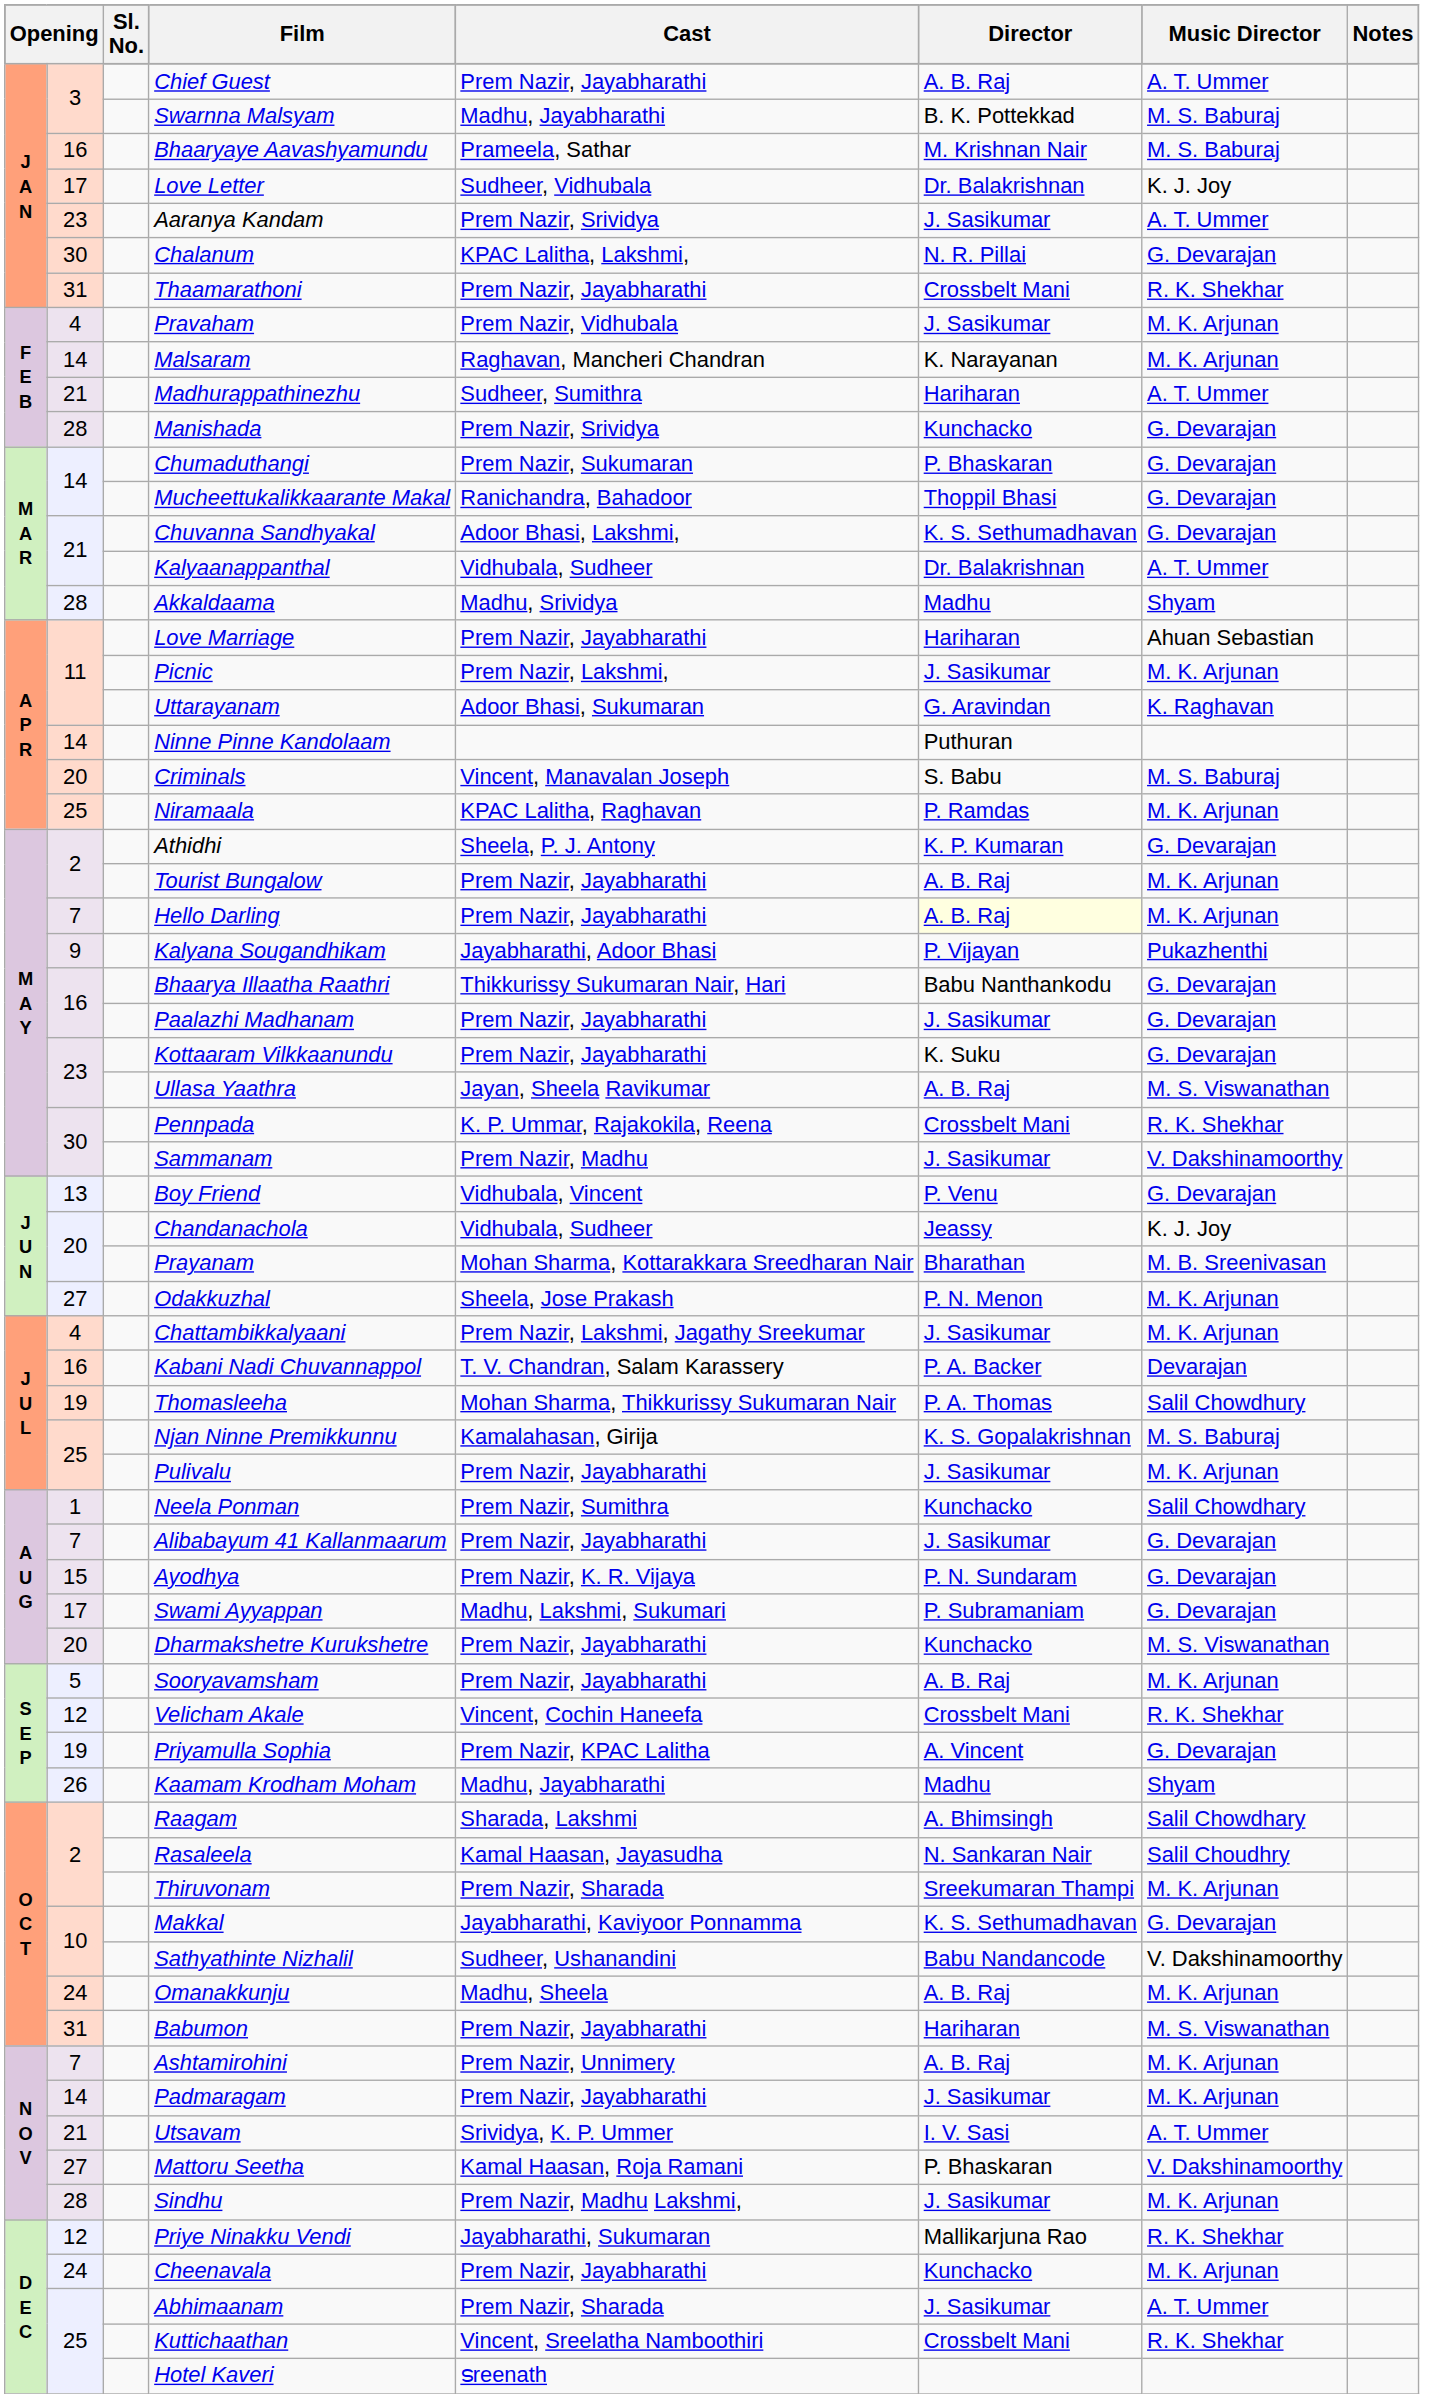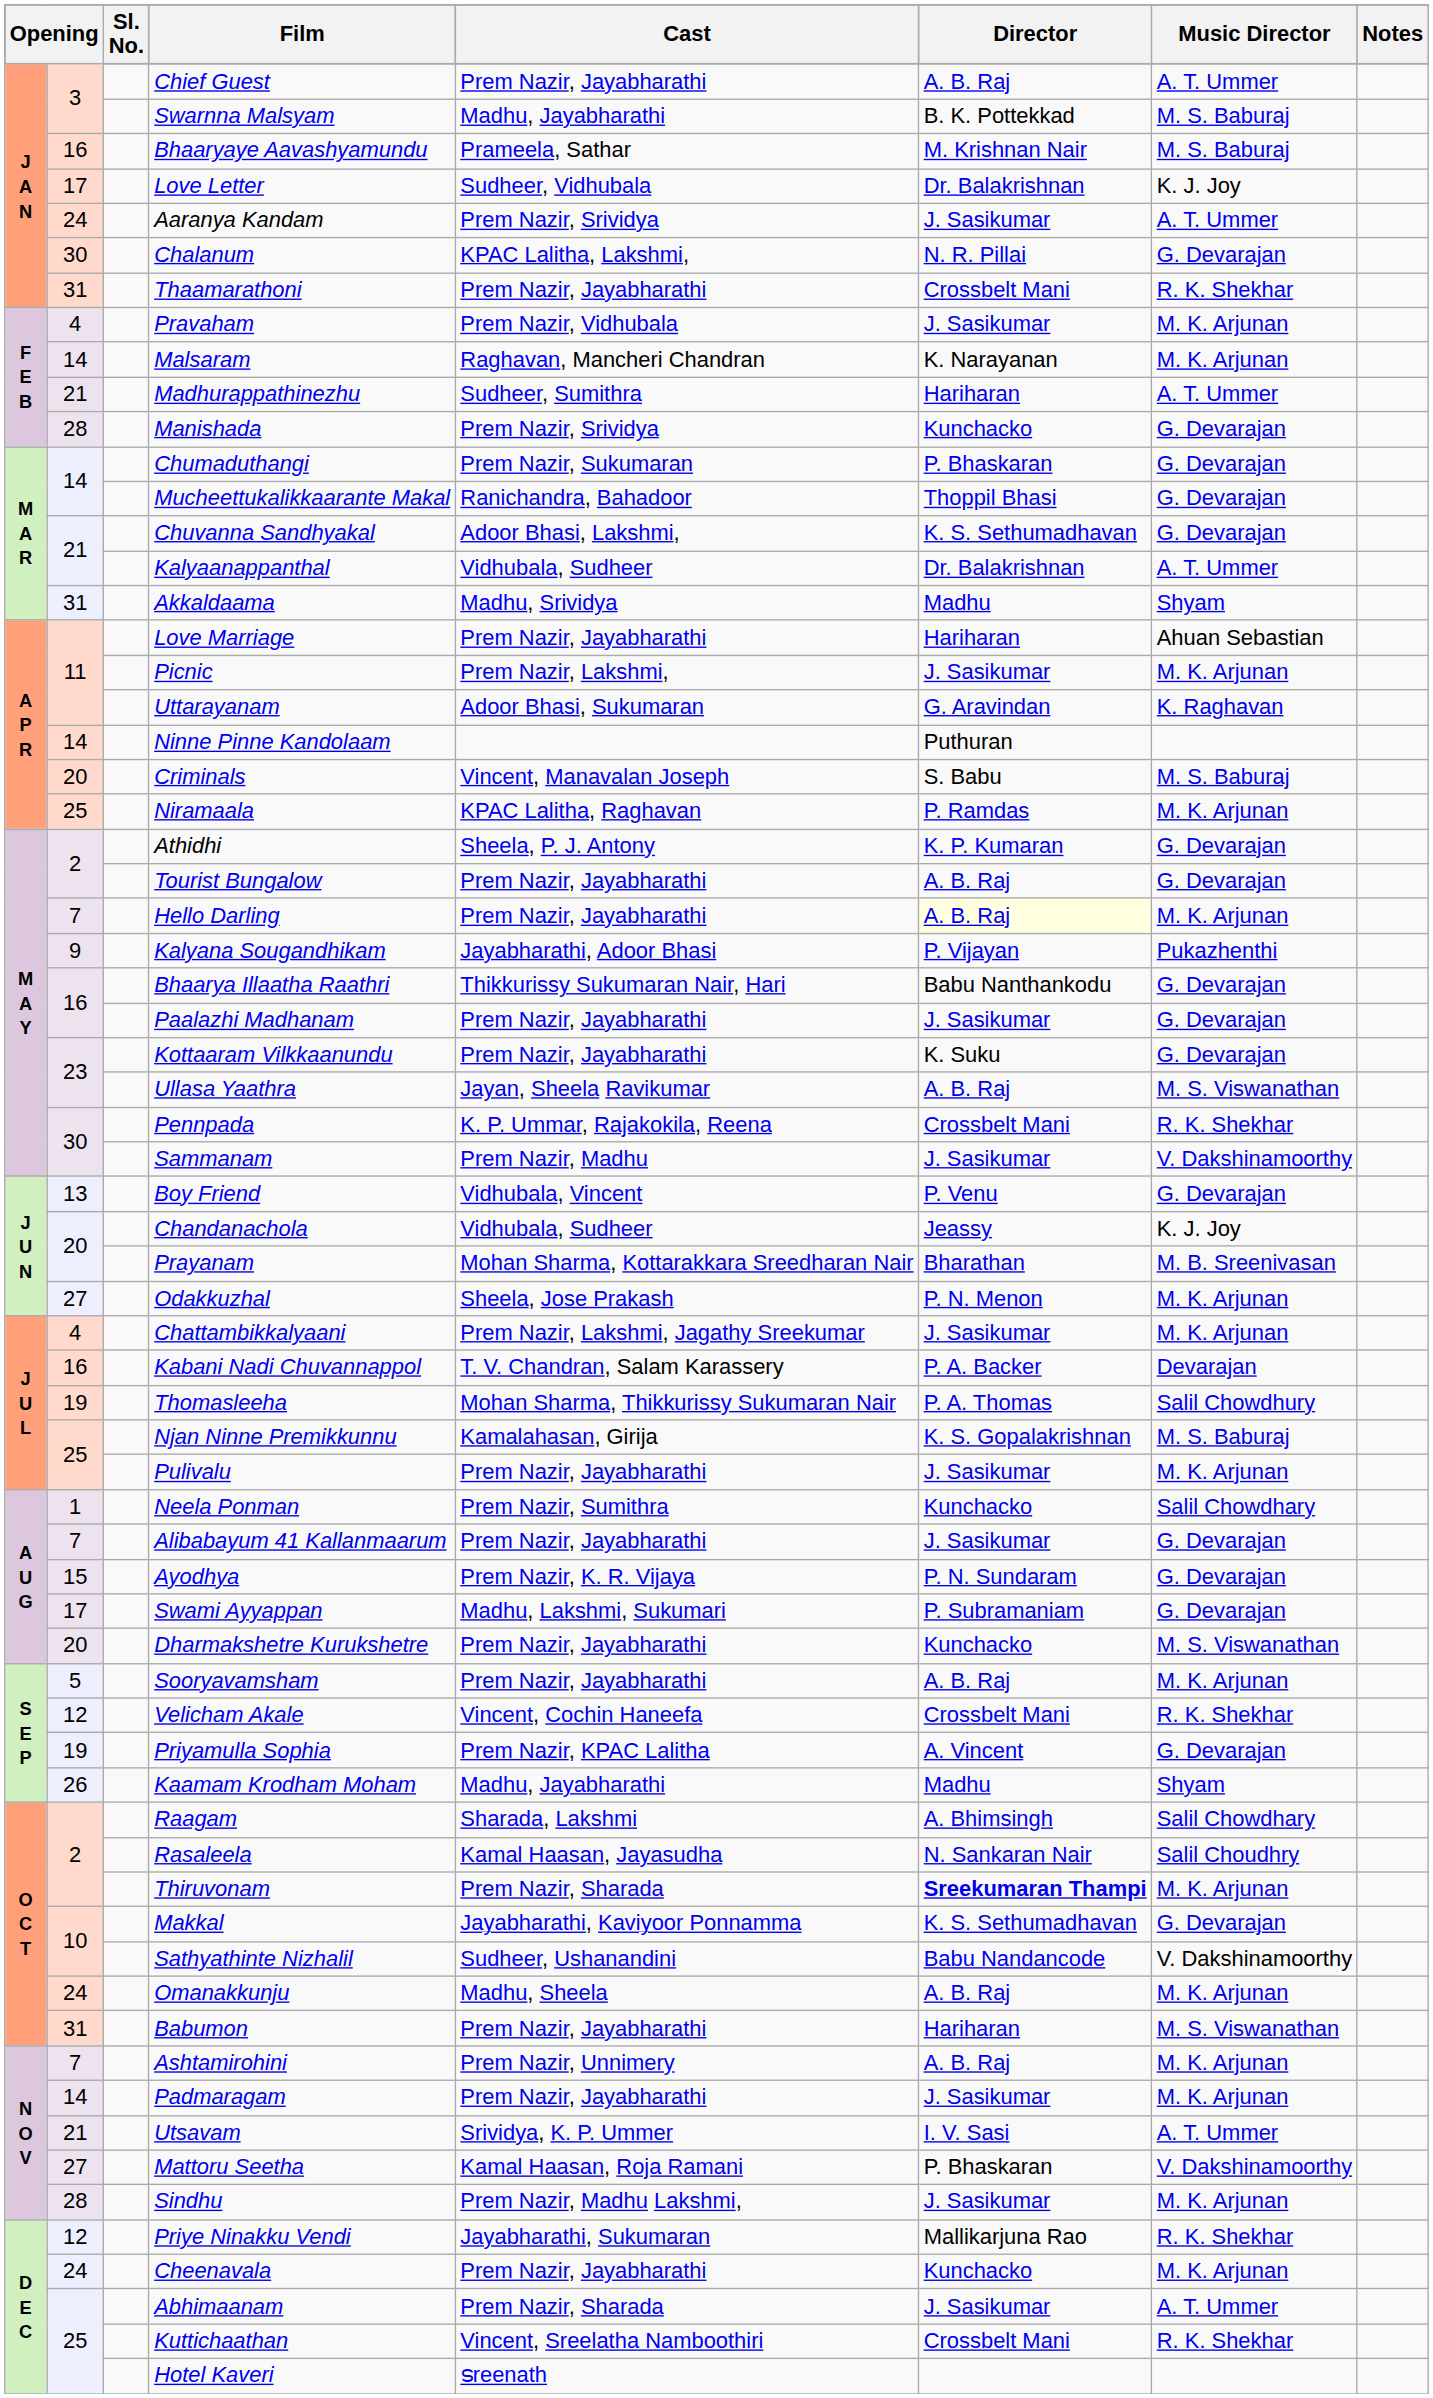(75, 220) 23 -> (75, 220) 24
(75, 602) 28 -> (75, 602) 31
(1213, 880) M. K. Arjunan -> (1221, 880) G. Devarajan
(1029, 1889) normal -> (1035, 1889) bold
